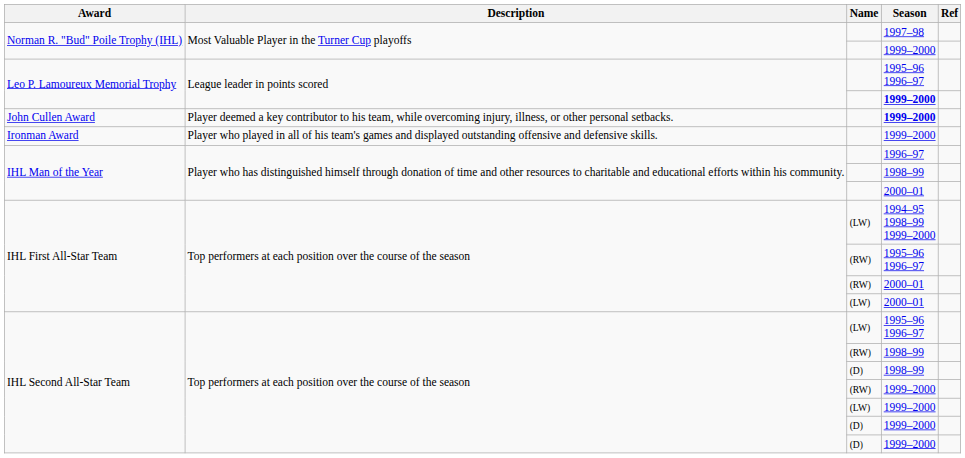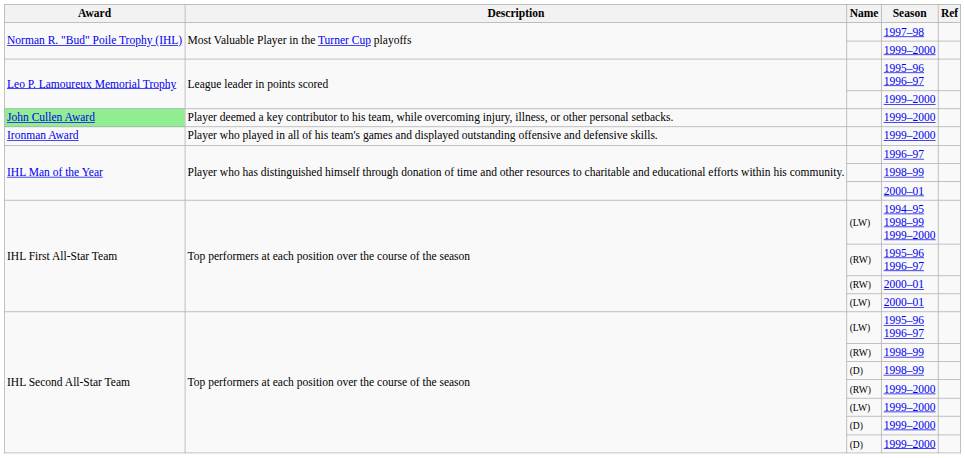(910, 99) bold -> (910, 99) normal
(51, 117) no background -> (51, 117) lightgreen background
(910, 117) bold -> (910, 117) normal
